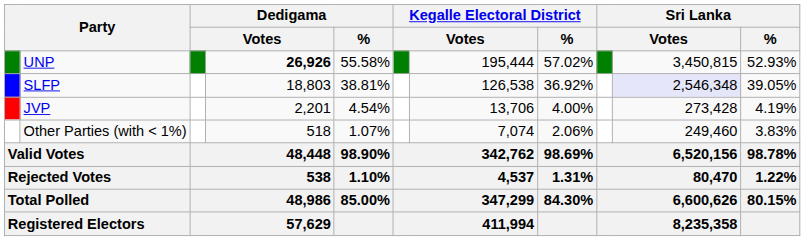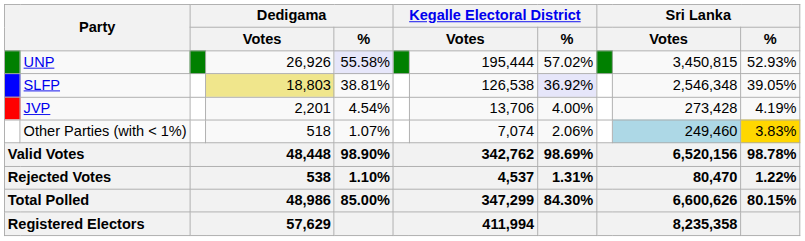(309, 62) bold -> (309, 62) normal
(365, 62) no background -> (365, 62) lavender background
(309, 85) no background -> (309, 85) khaki background
(569, 85) no background -> (569, 85) lavender background
(705, 85) lavender background -> (705, 85) no background
(711, 131) no background -> (711, 131) lightblue background
(776, 131) no background -> (776, 131) gold background
